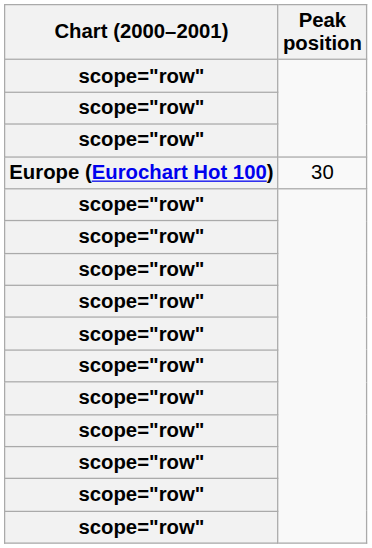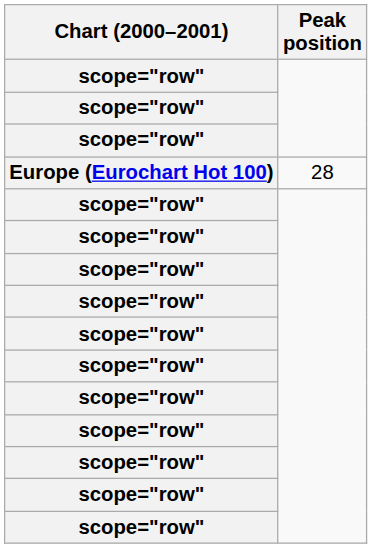(322, 172) 30 -> (322, 172) 28
